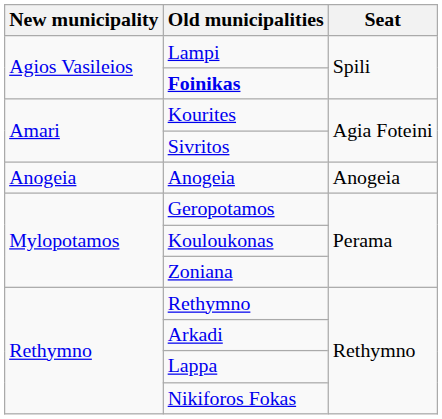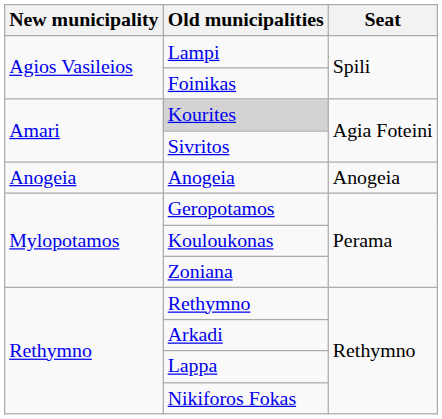(204, 83) bold -> (202, 83) normal
(202, 114) no background -> (202, 114) lightgrey background
